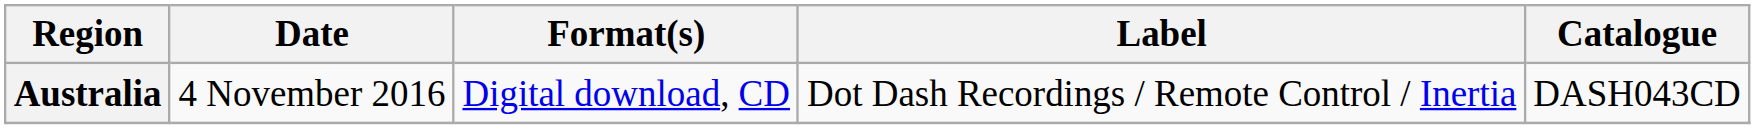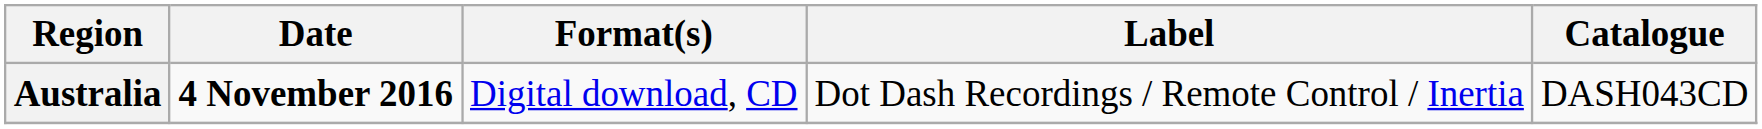(312, 92) normal -> (316, 92) bold
